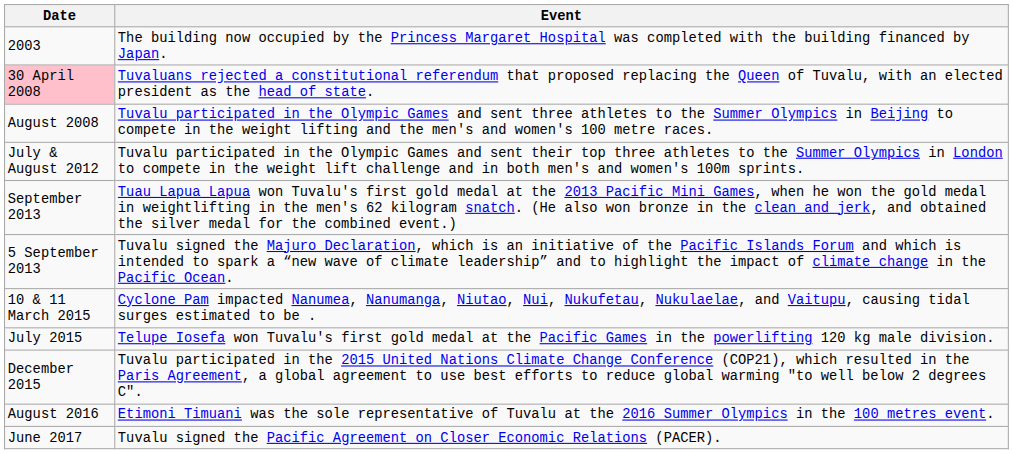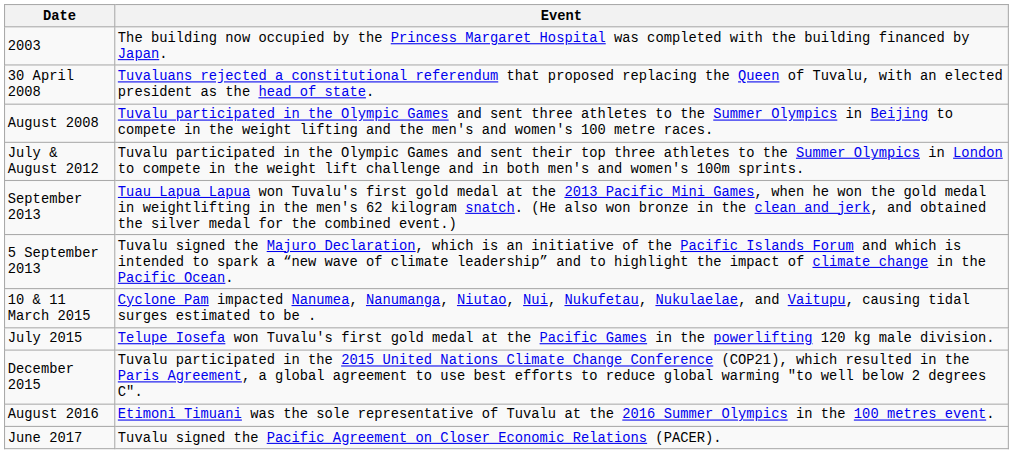(41, 85) pink background -> (41, 85) no background
